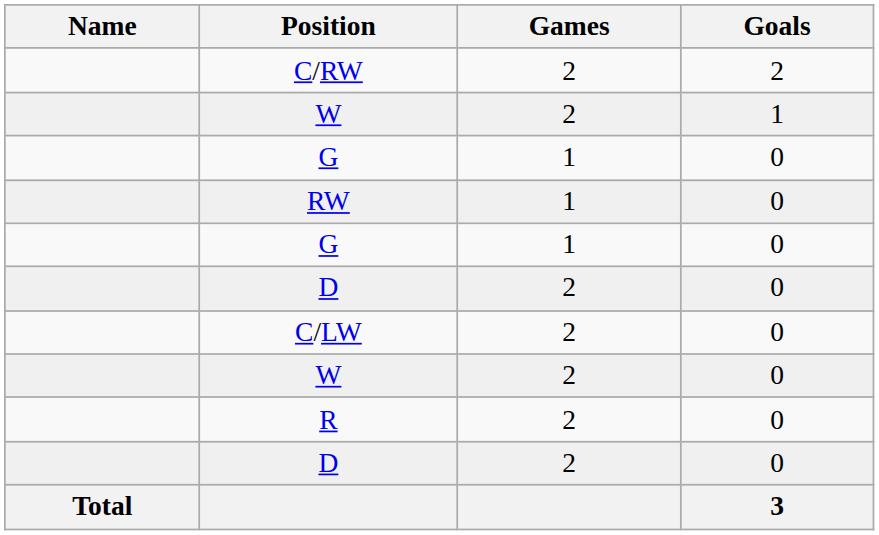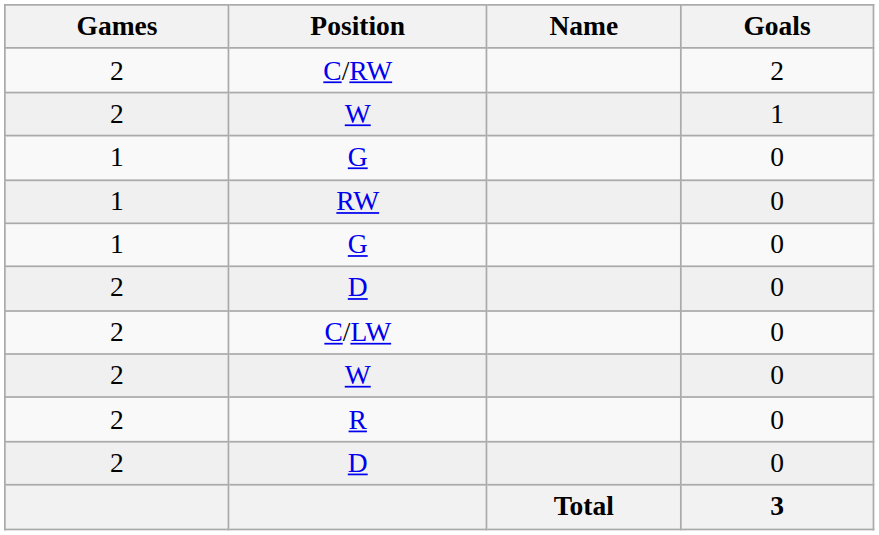columns swapped: (102, 26) <-> (569, 26)
